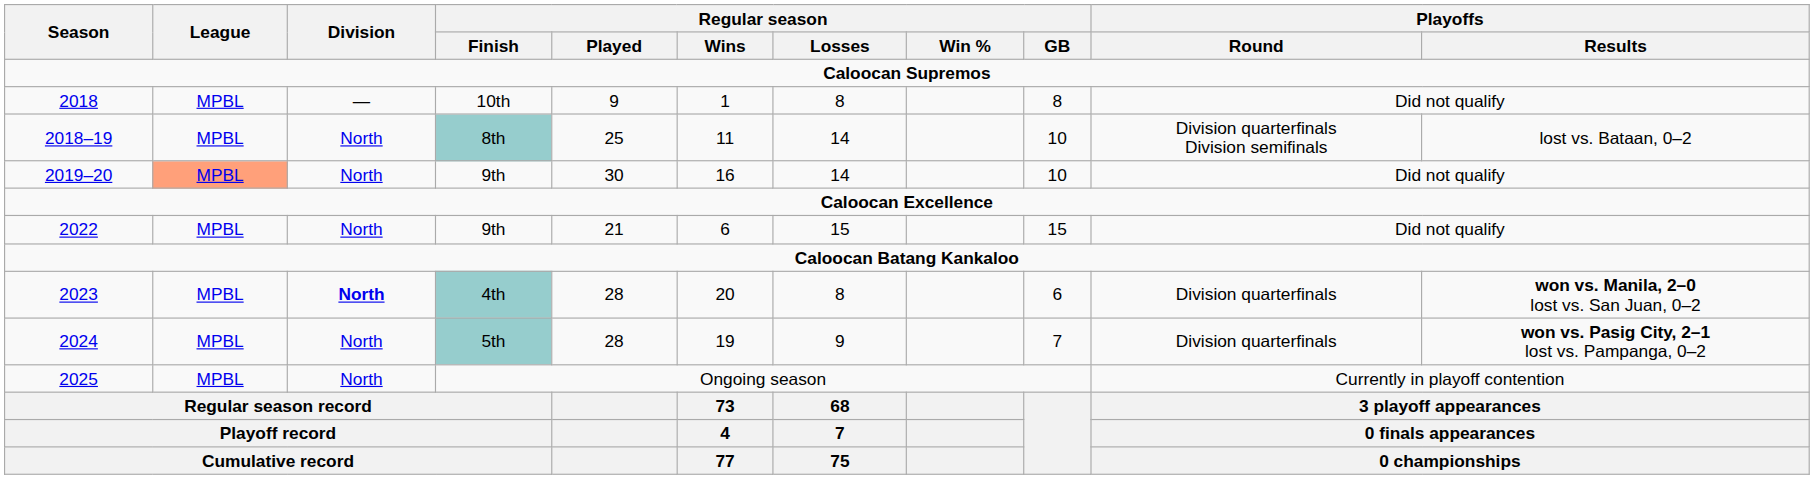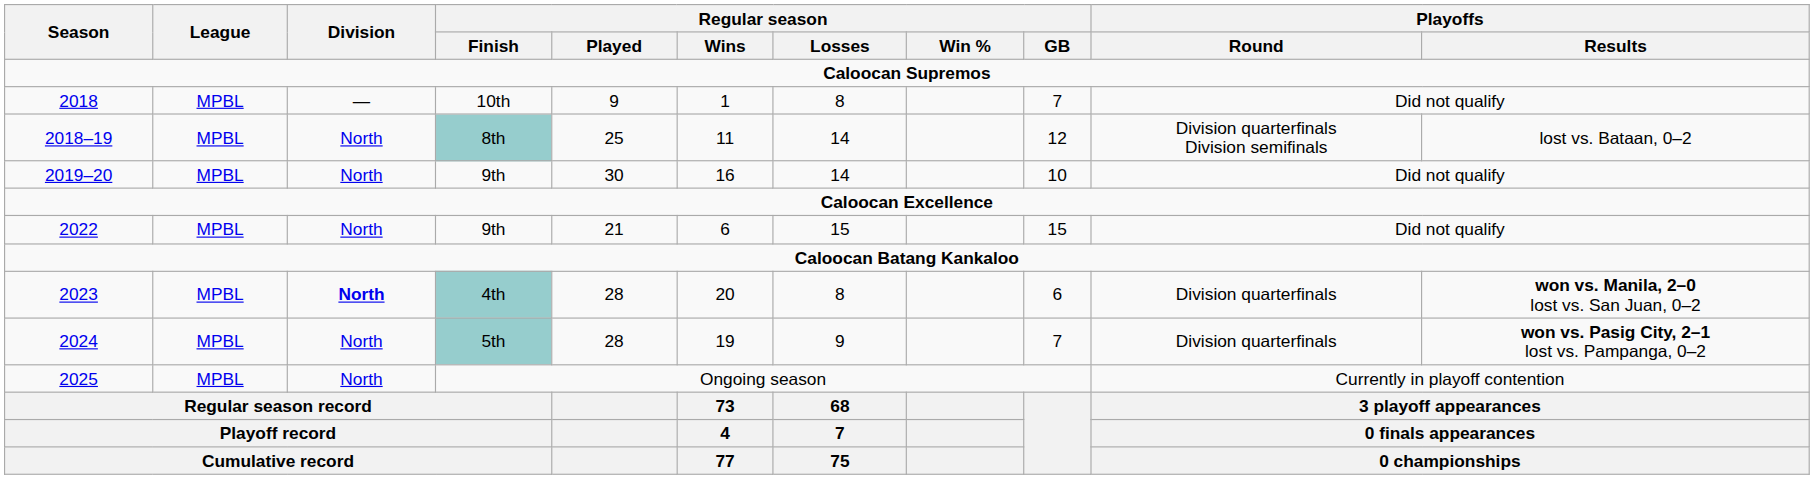(1057, 101) 8 -> (1057, 101) 7
(1057, 138) 10 -> (1057, 138) 12
(220, 175) lightsalmon background -> (220, 175) no background
